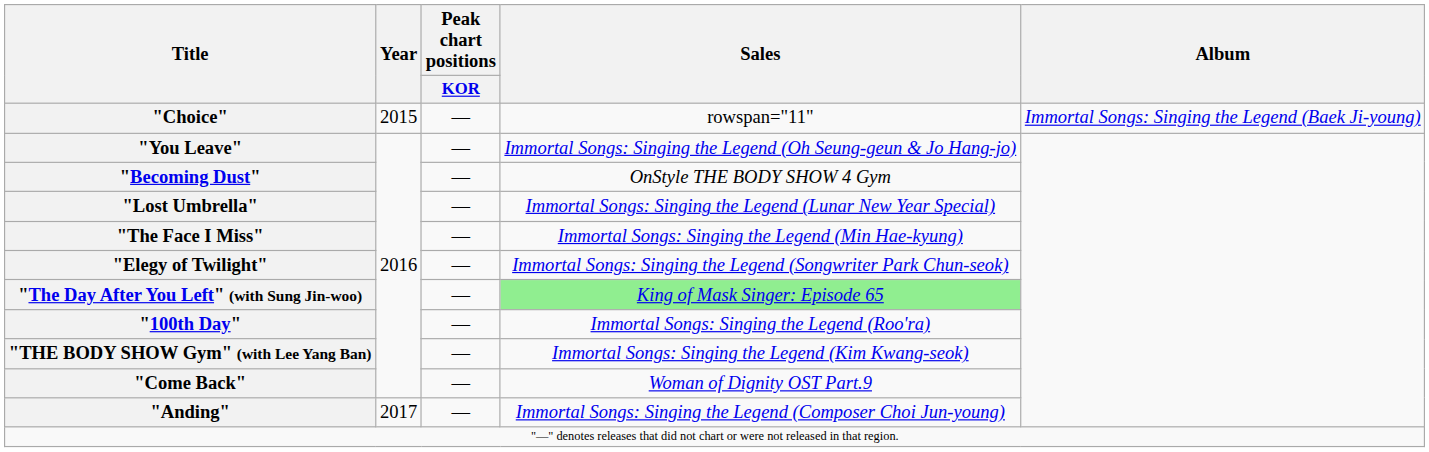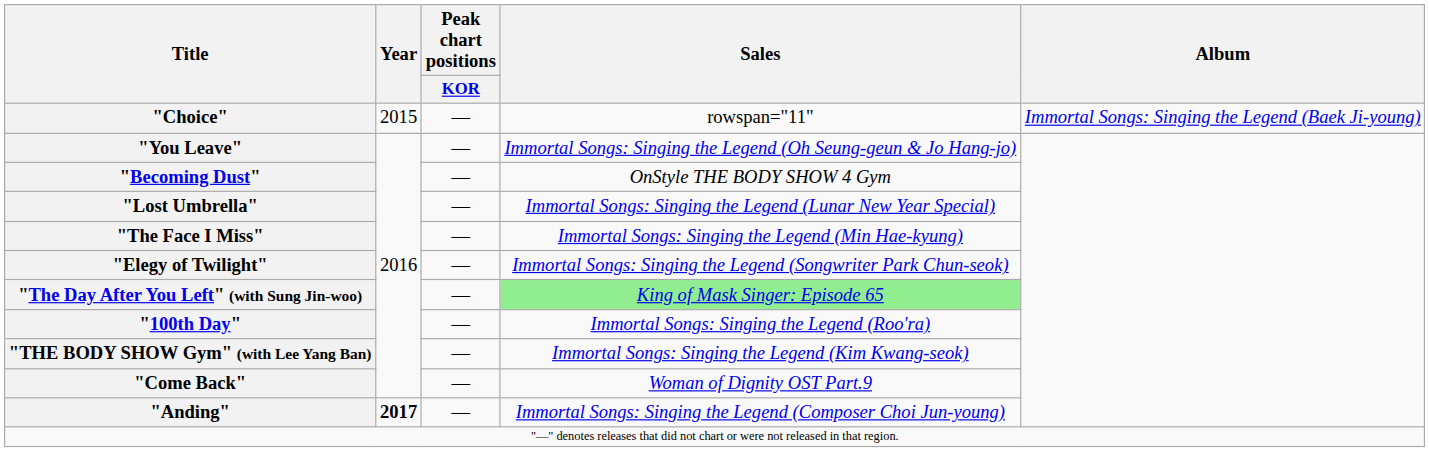(399, 412) normal -> (399, 412) bold
